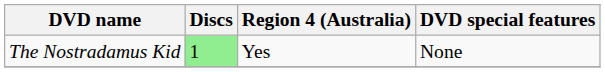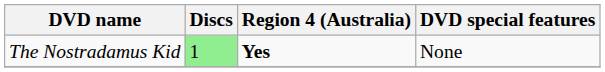(256, 50) normal -> (256, 50) bold
